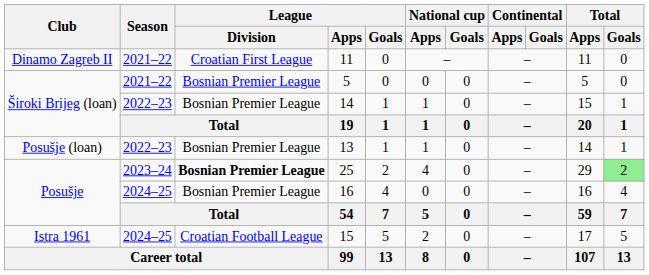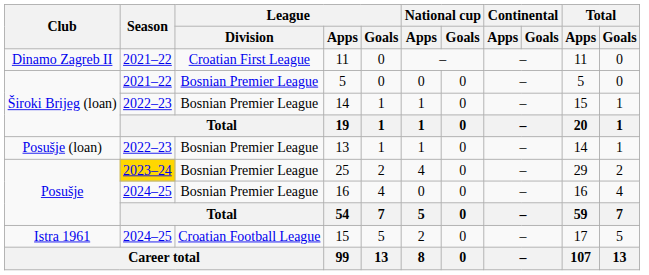(147, 170) no background -> (147, 170) gold background
(251, 170) bold -> (249, 170) normal
(624, 170) lightgreen background -> (620, 170) no background
